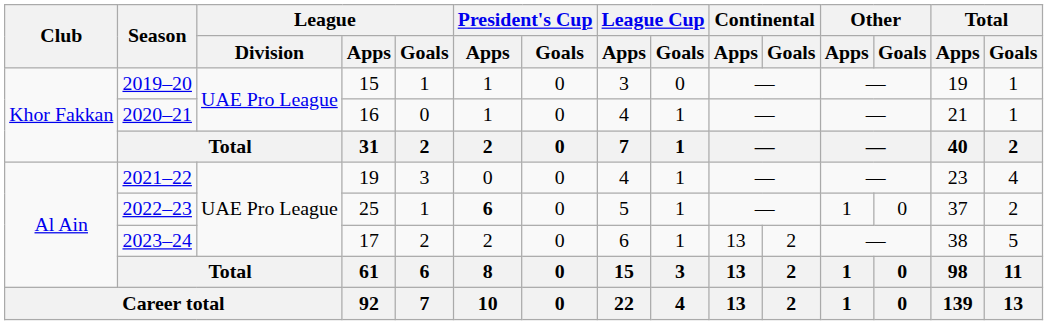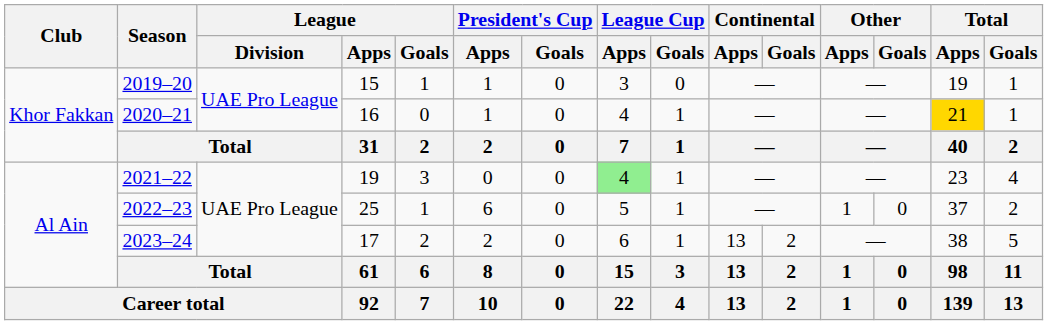(958, 114) no background -> (958, 114) gold background
(624, 177) no background -> (624, 177) lightgreen background
(488, 209) bold -> (488, 209) normal
